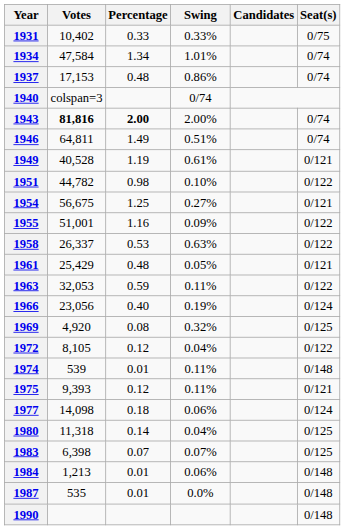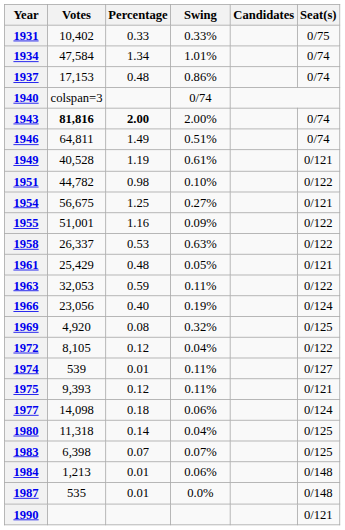(318, 368) 0/148 -> (318, 368) 0/127
(318, 514) 0/148 -> (318, 514) 0/121
